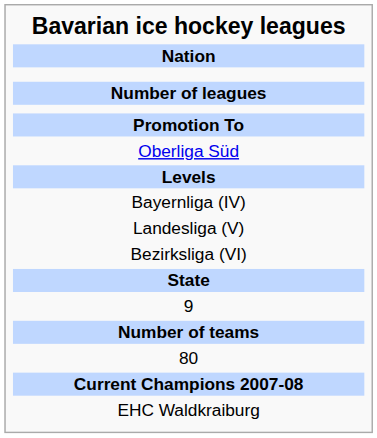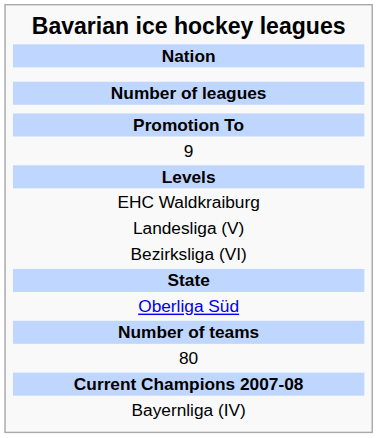(189, 151) Oberliga Süd -> (189, 151) 9
(189, 203) Bayernliga (IV) -> (189, 203) EHC Waldkraiburg
(189, 307) 9 -> (189, 307) Oberliga Süd
(189, 410) EHC Waldkraiburg -> (189, 410) Bayernliga (IV)
